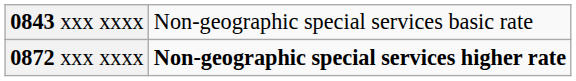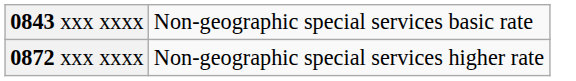(360, 57) bold -> (349, 57) normal
